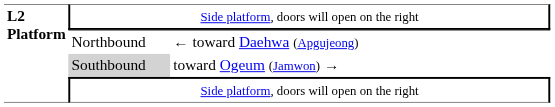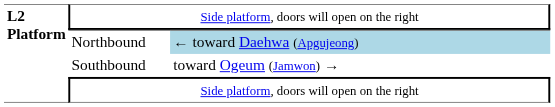(266, 42) no background -> (266, 42) lightblue background
(109, 65) lightgrey background -> (109, 65) no background
